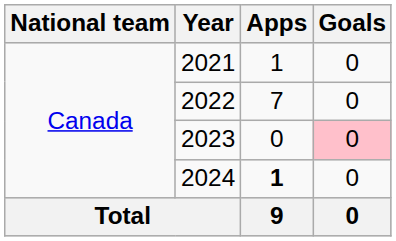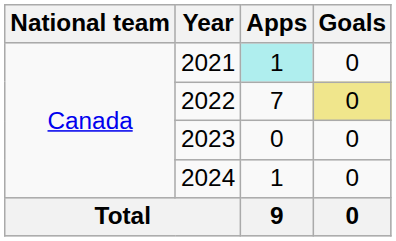(277, 62) no background -> (277, 62) paleturquoise background
(352, 100) no background -> (352, 100) khaki background
(352, 139) pink background -> (352, 139) no background
(277, 178) bold -> (277, 178) normal
